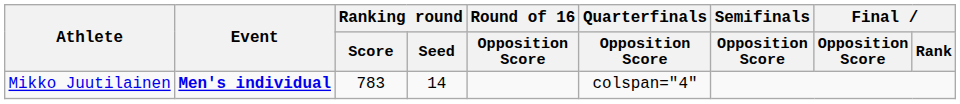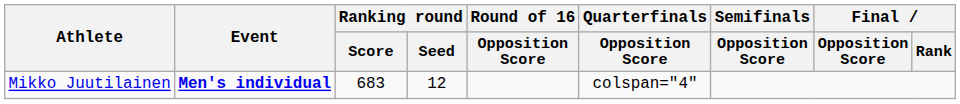(371, 85) 783 -> (371, 85) 683
(437, 85) 14 -> (437, 85) 12
